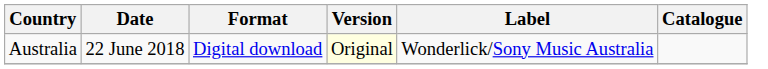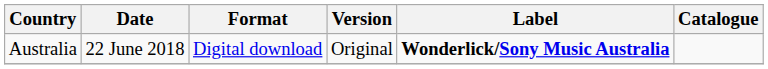(362, 48) lightyellow background -> (362, 48) no background
(527, 48) normal -> (535, 48) bold
